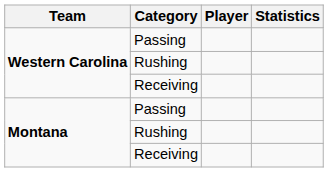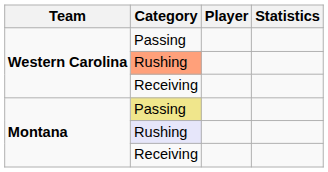(161, 62) no background -> (161, 62) lightsalmon background
(160, 108) no background -> (160, 108) khaki background
(161, 132) no background -> (161, 132) lavender background
